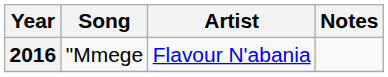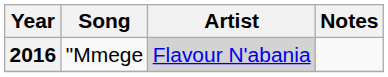(232, 54) no background -> (232, 54) lightgrey background
